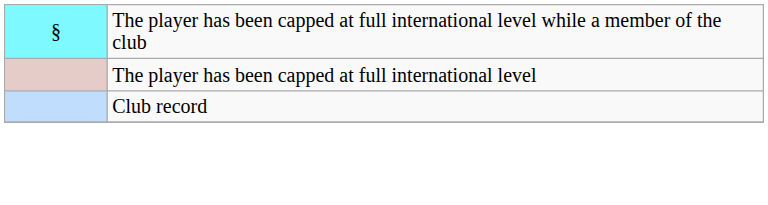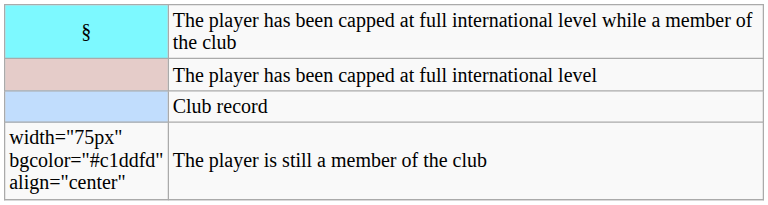+ row: (330, 160)
